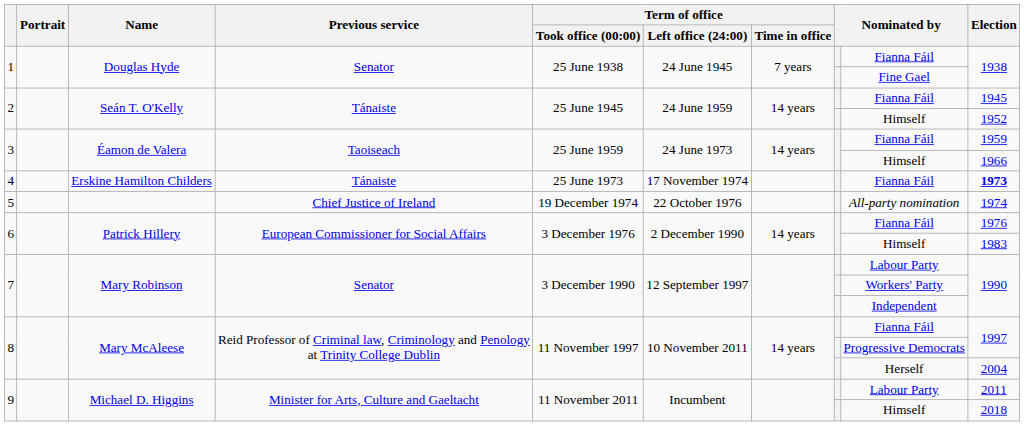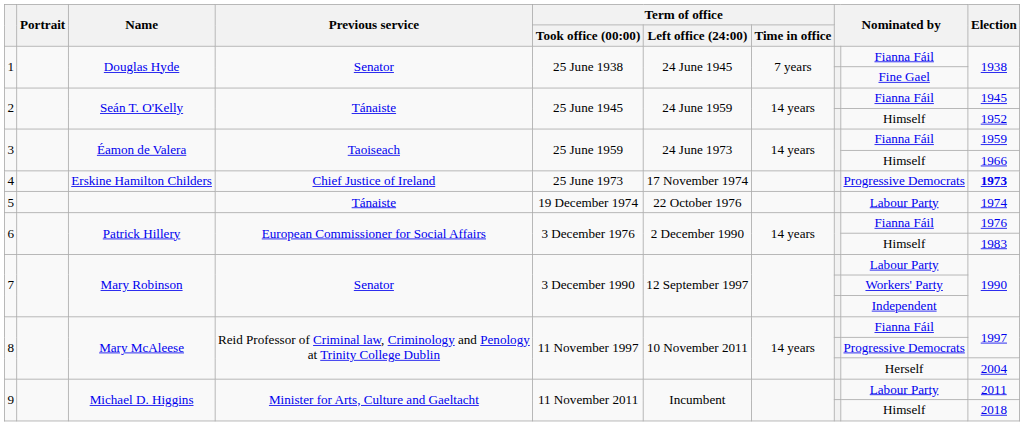(374, 181) Tánaiste -> (374, 181) Chief Justice of Ireland
(904, 181) Fianna Fáil -> (904, 181) Progressive Democrats
(374, 202) Chief Justice of Ireland -> (374, 202) Tánaiste
(904, 202) All-party nomination -> (904, 202) Labour Party
